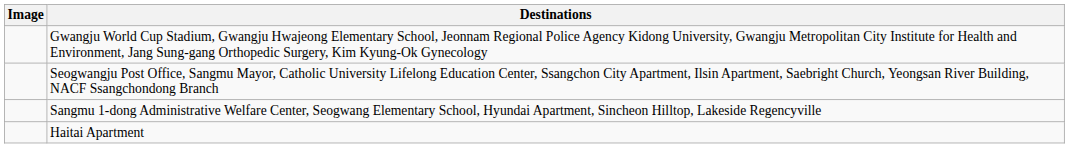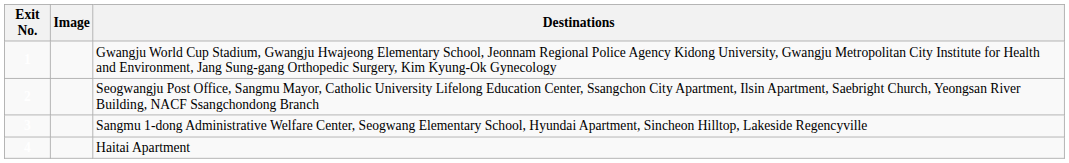+ column: (27, 22)
